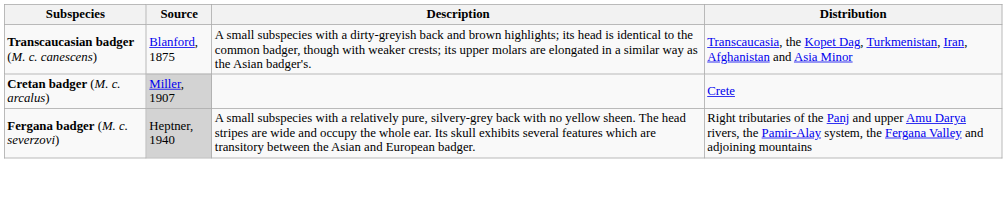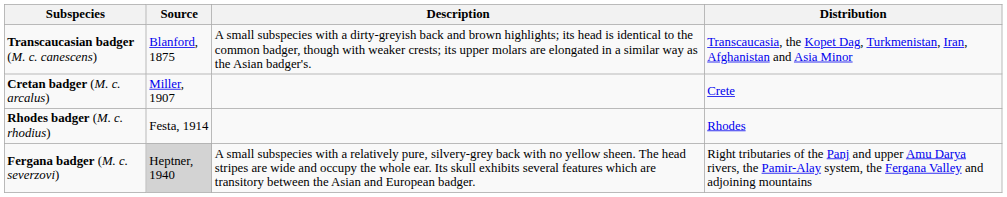(167, 91) lightgrey background -> (167, 91) no background
+ row: (65, 125)
